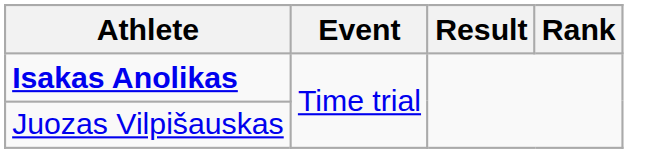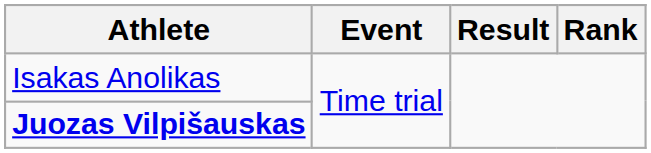(125, 77) bold -> (116, 77) normal
(148, 125) normal -> (159, 125) bold
